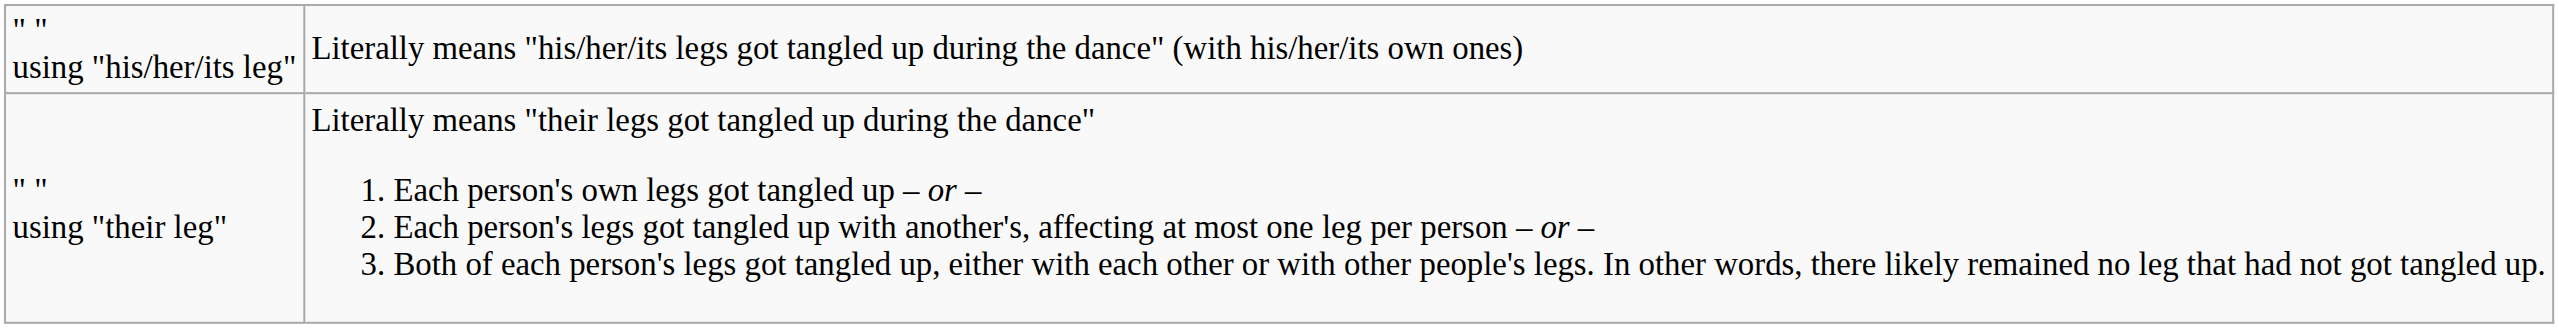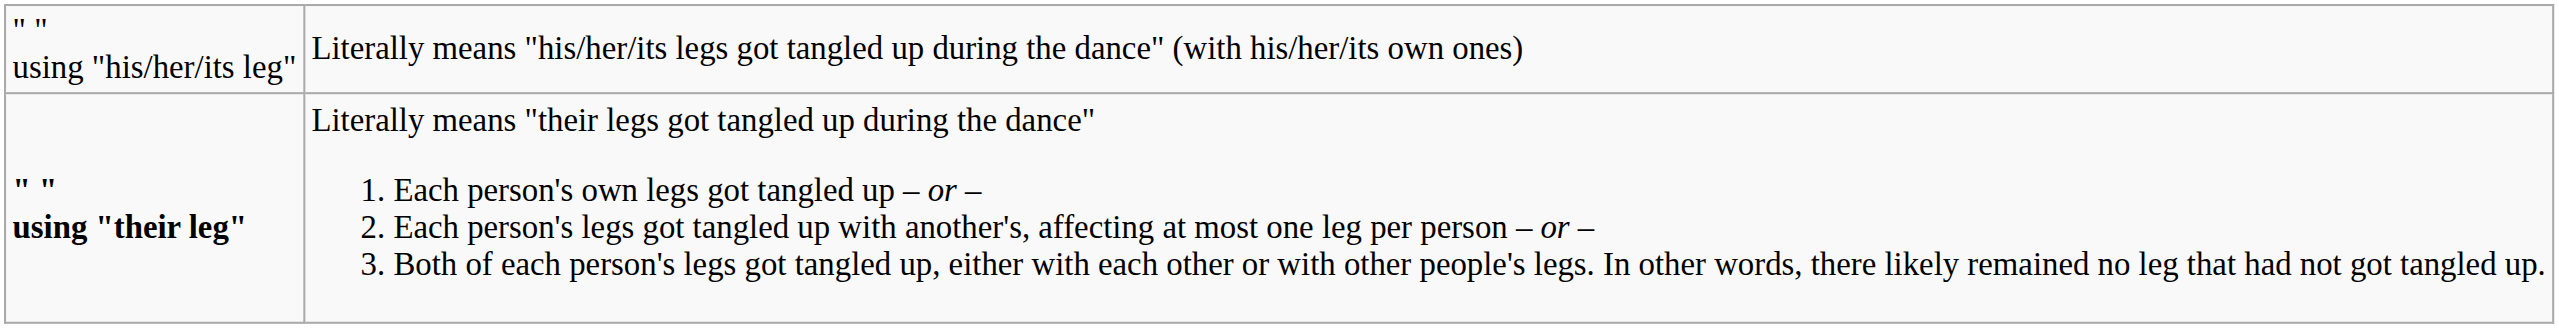(120, 207) normal -> (130, 207) bold
